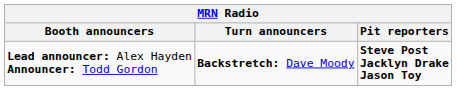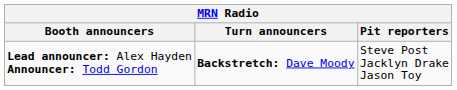(404, 64) bold -> (404, 64) normal
